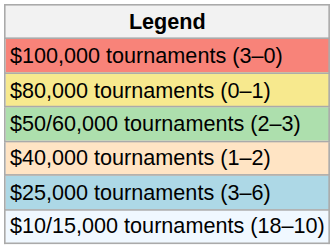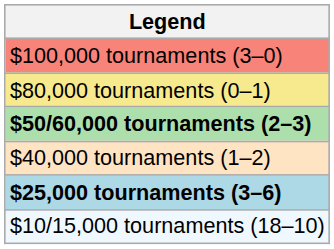(155, 124) normal -> (161, 124) bold
(140, 192) normal -> (146, 192) bold
